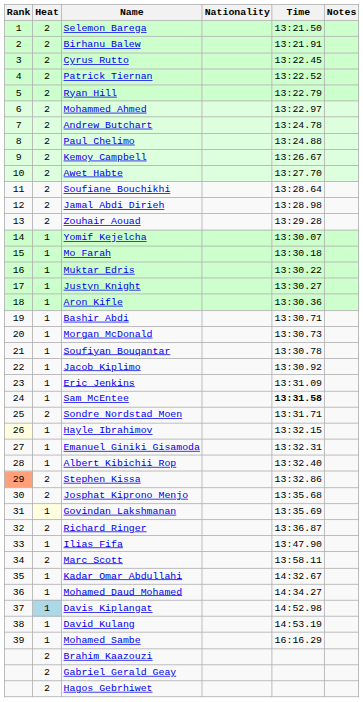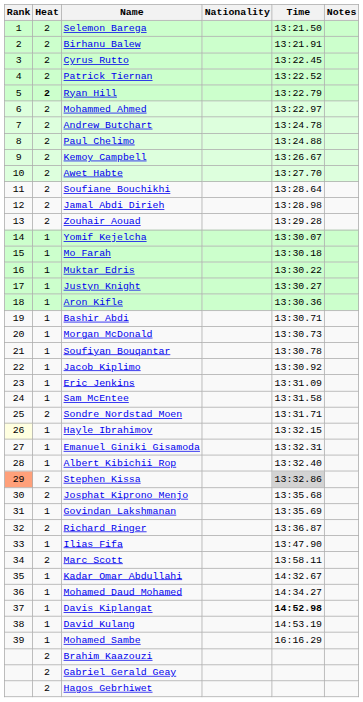(47, 93) normal -> (47, 93) bold
(298, 399) bold -> (298, 399) normal
(298, 479) no background -> (298, 479) lightgrey background
(47, 512) lightyellow background -> (47, 512) no background
(47, 608) lightblue background -> (47, 608) no background
(298, 608) normal -> (298, 608) bold
